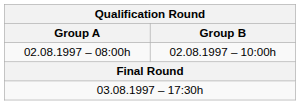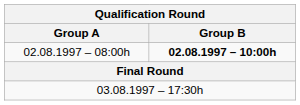(223, 51) normal -> (222, 51) bold
